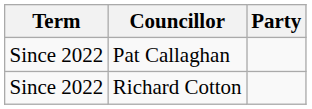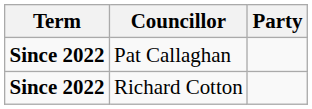(56, 54) normal -> (57, 54) bold
(56, 87) normal -> (57, 87) bold
